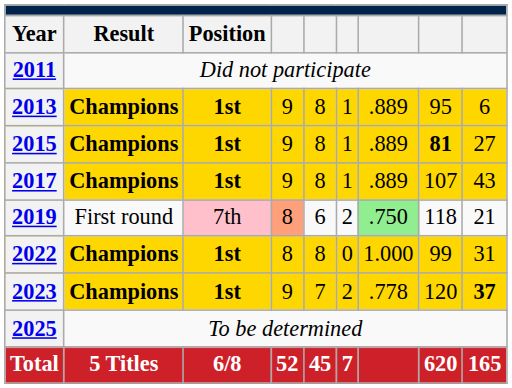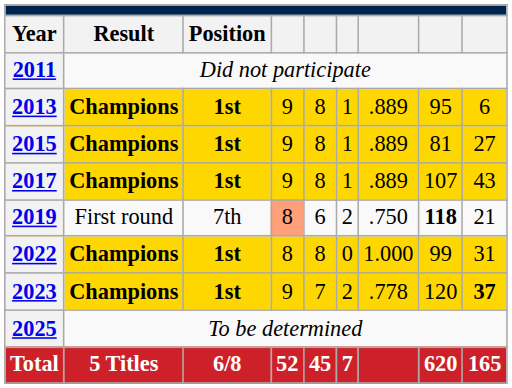(441, 144) bold -> (441, 144) normal
(227, 217) pink background -> (227, 217) no background
(388, 217) lightgreen background -> (388, 217) no background
(441, 217) normal -> (441, 217) bold
